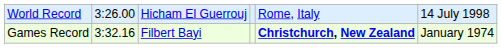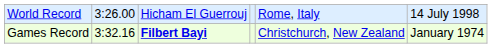(171, 33) normal -> (174, 33) bold
(336, 33) bold -> (331, 33) normal
